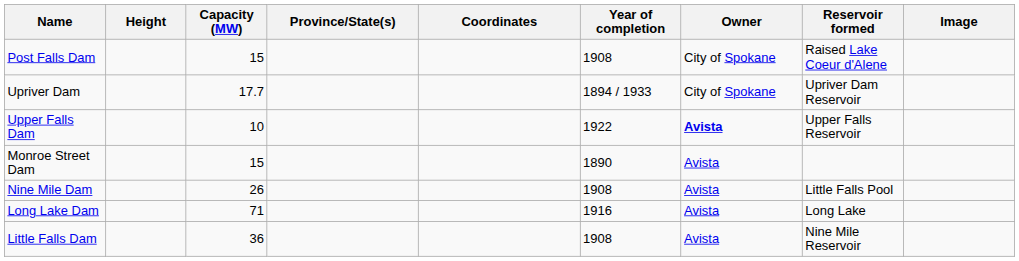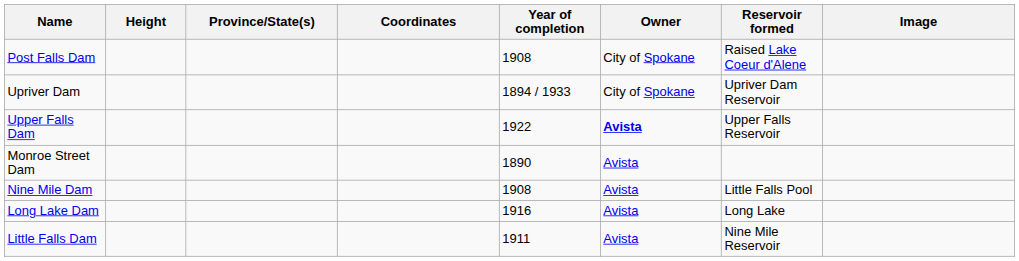- column: (227, 22)
(598, 238) 1908 -> (516, 238) 1911
